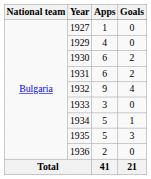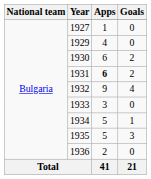(105, 74) normal -> (105, 74) bold
